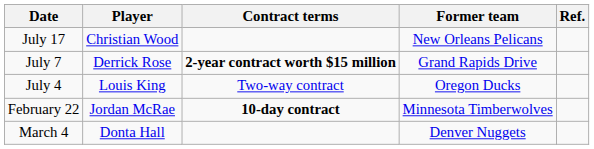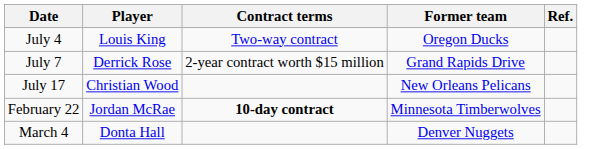rows swapped: (44, 86) <-> (44, 39)
(290, 62) bold -> (284, 62) normal
